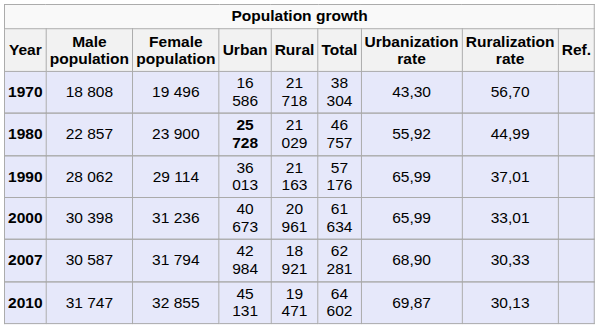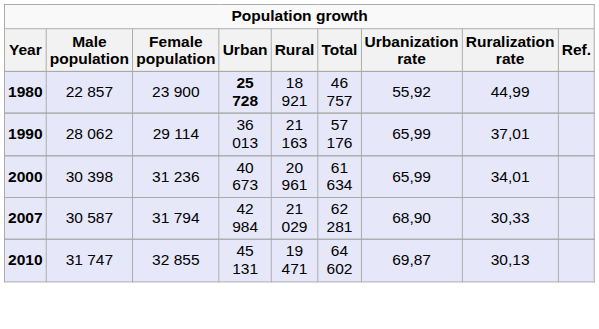- row: (25, 92)
(294, 134) 21 029 -> (294, 92) 18 921
(510, 218) 33,01 -> (510, 176) 34,01
(294, 260) 18 921 -> (294, 218) 21 029
